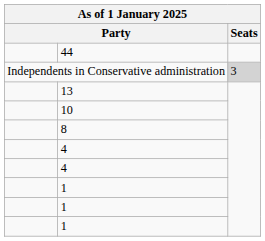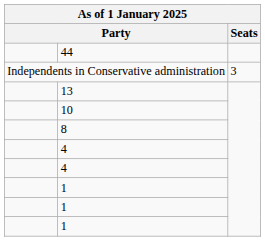(234, 71) lightgrey background -> (234, 71) no background
